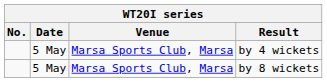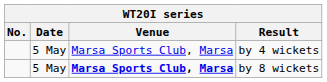(152, 68) normal -> (152, 68) bold
